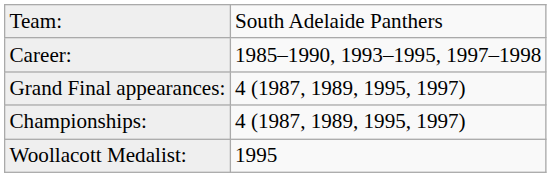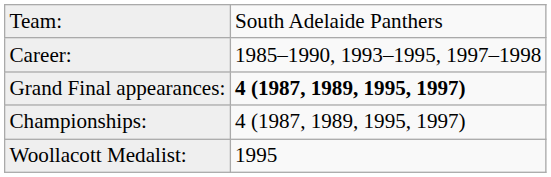(350, 88) normal -> (350, 88) bold
